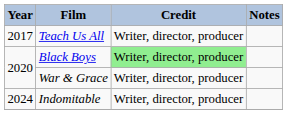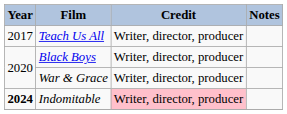(179, 57) lightgreen background -> (179, 57) no background
(20, 99) normal -> (20, 99) bold
(179, 99) no background -> (179, 99) pink background
